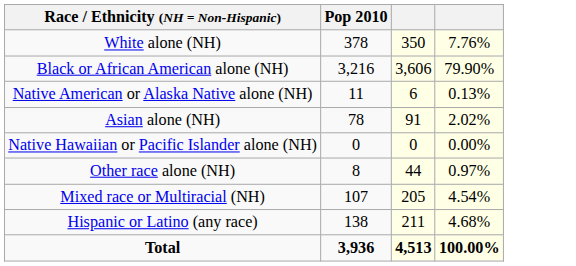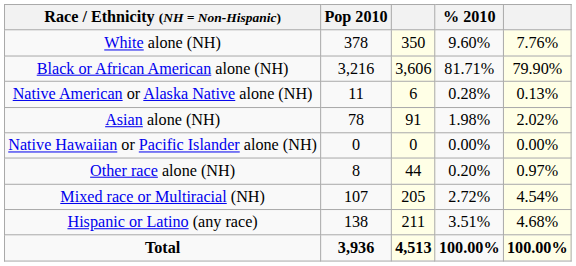+ column: (469, 17)
